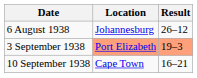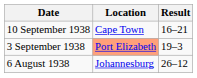rows swapped: (38, 30) <-> (48, 64)
(172, 47) lightsalmon background -> (172, 47) no background
